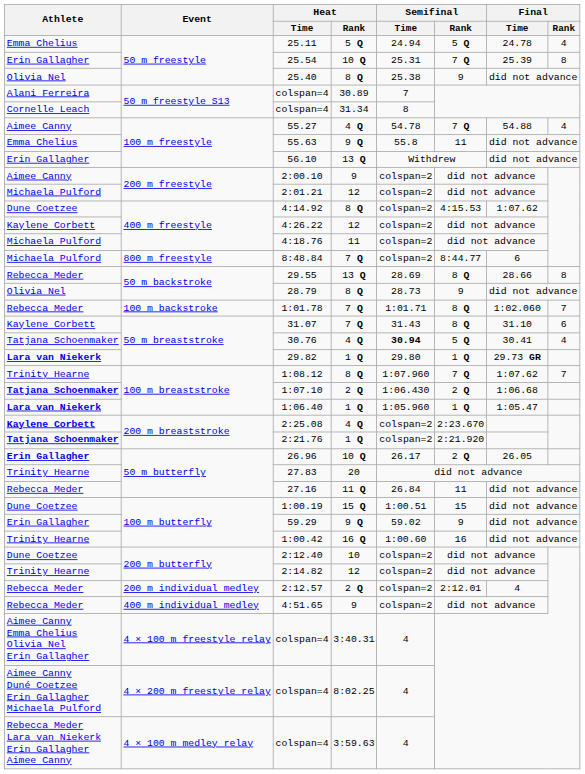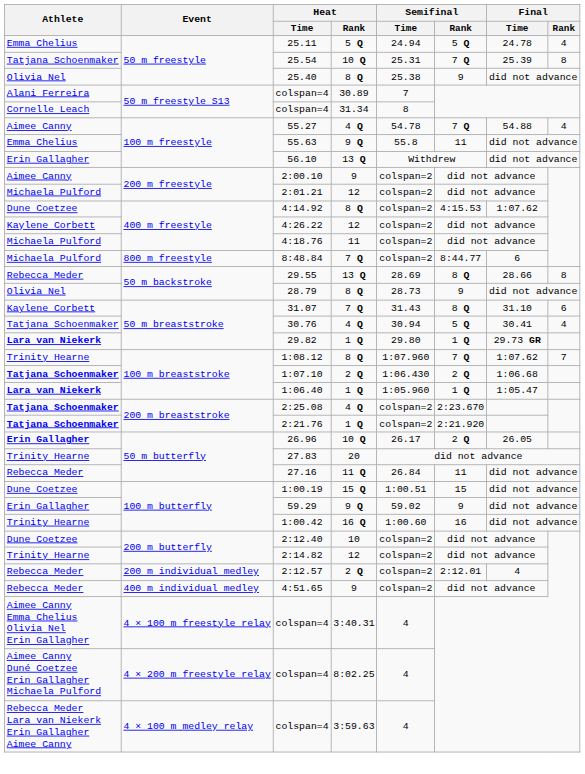(48, 60) Erin Gallagher -> (63, 60) Tatjana Schoenmaker
- row: (302, 308)
(406, 341) bold -> (406, 324) normal
(51, 423) Kaylene Corbett -> (63, 407) Tatjana Schoenmaker
